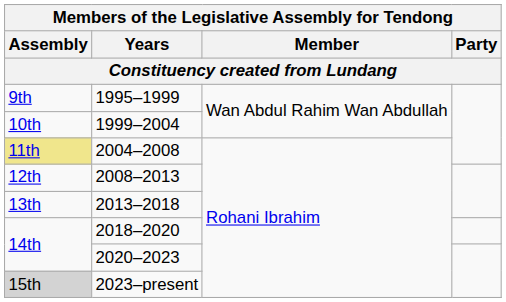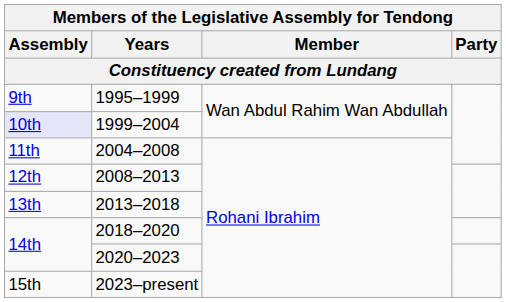(25, 124) no background -> (25, 124) lavender background
(24, 151) khaki background -> (24, 151) no background
(25, 284) lightgrey background -> (25, 284) no background
